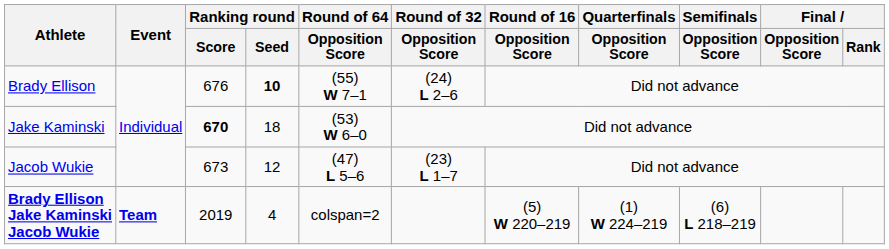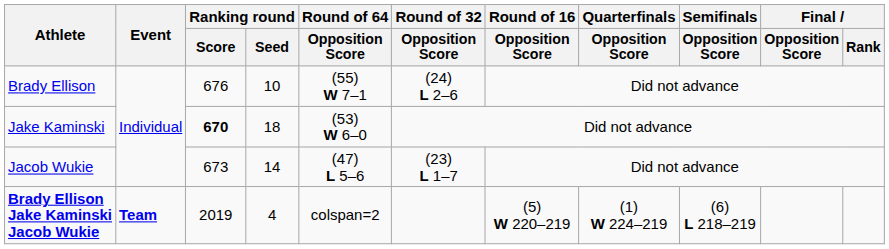(272, 87) bold -> (272, 87) normal
(272, 167) 12 -> (272, 167) 14
